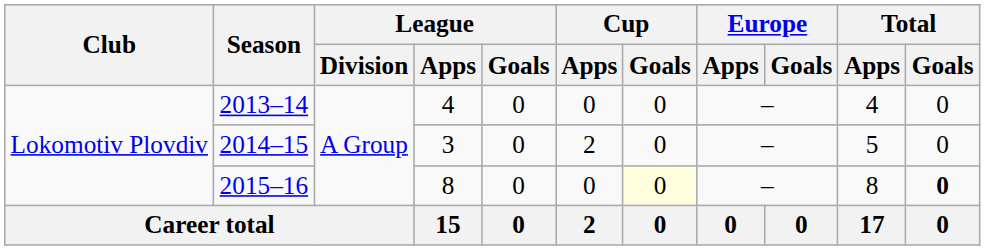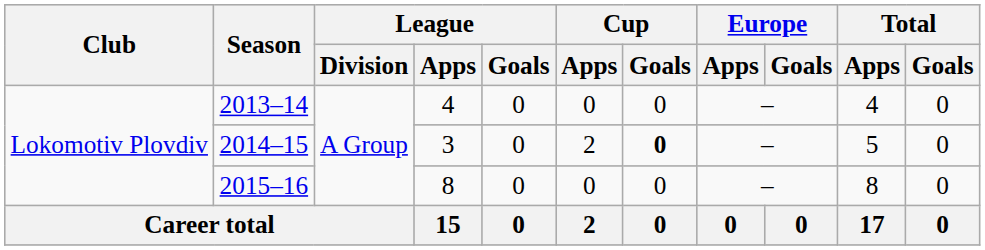(660, 144) normal -> (660, 144) bold
(660, 184) lightyellow background -> (660, 184) no background
(943, 184) bold -> (943, 184) normal
